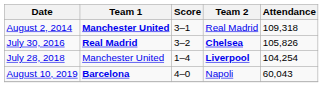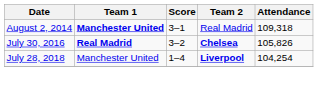- row: (42, 74)
